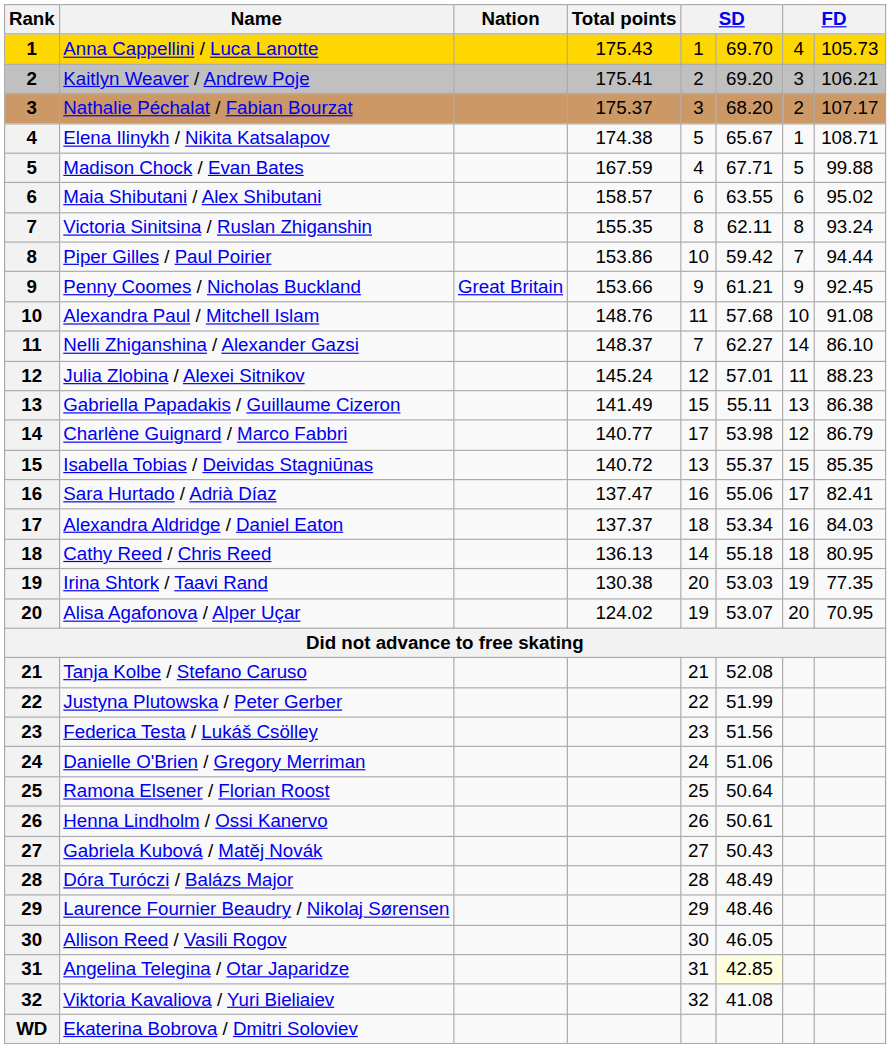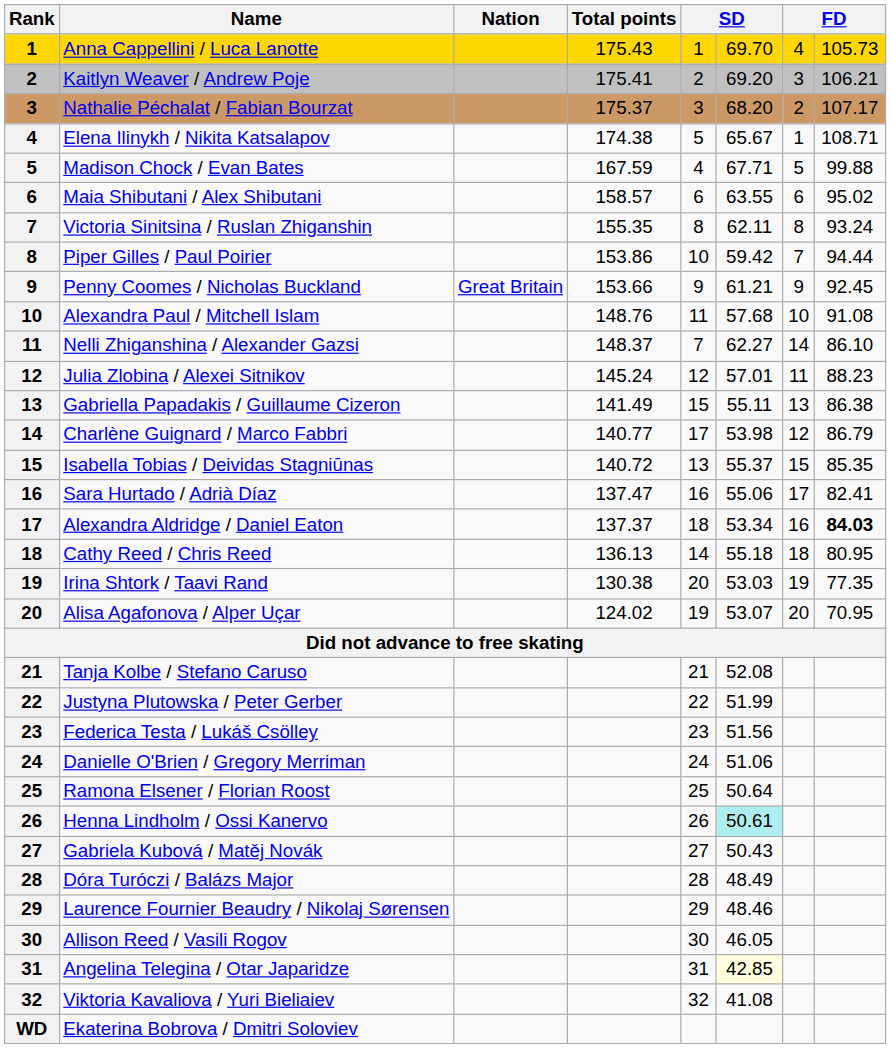(850, 524) normal -> (850, 524) bold
(750, 820) no background -> (750, 820) paleturquoise background
